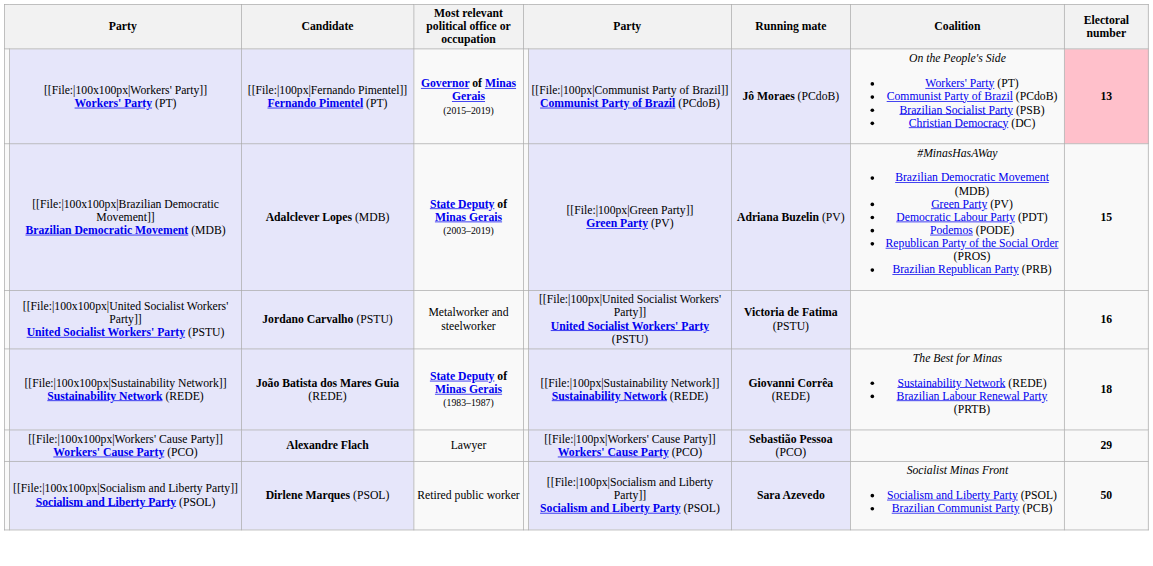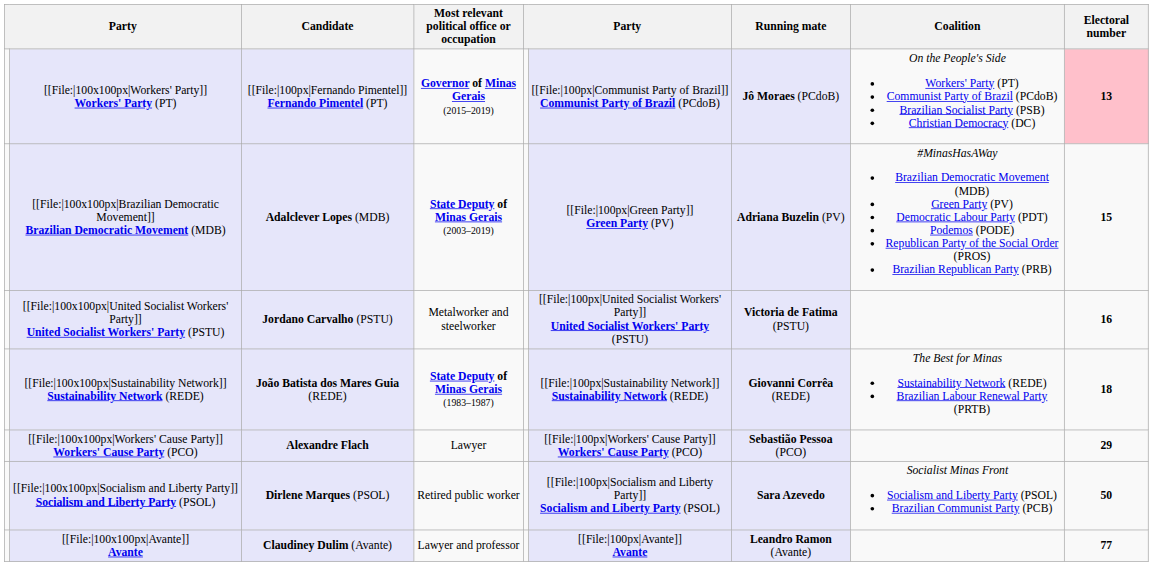+ row: (126, 545)
